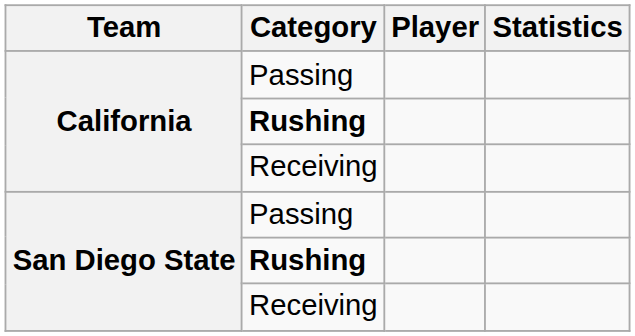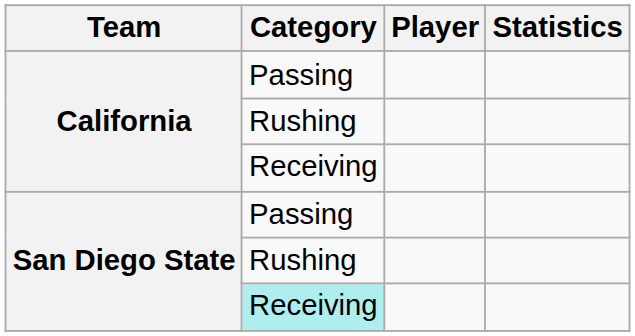(308, 120) bold -> (303, 120) normal
(308, 260) bold -> (303, 260) normal
(313, 306) no background -> (313, 306) paleturquoise background
